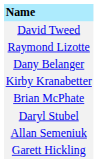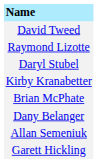(49, 64) Dany Belanger -> (49, 64) Daryl Stubel
(49, 116) Daryl Stubel -> (49, 116) Dany Belanger
